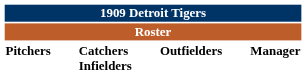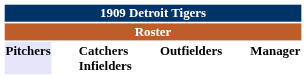(28, 50) no background -> (28, 50) lavender background
